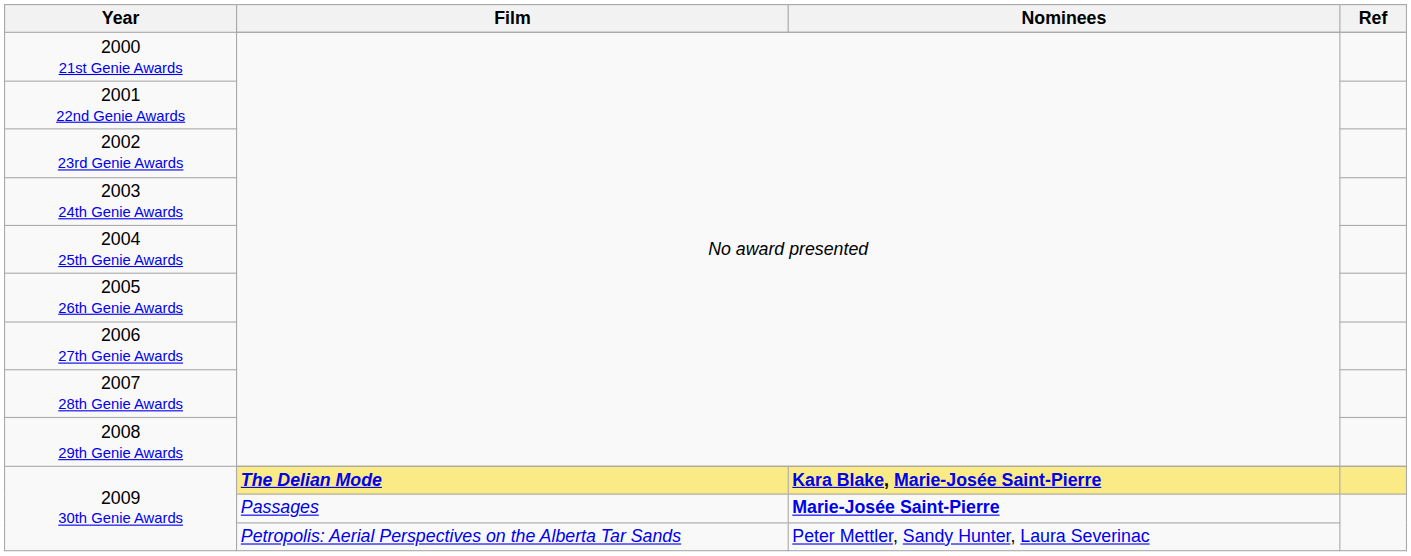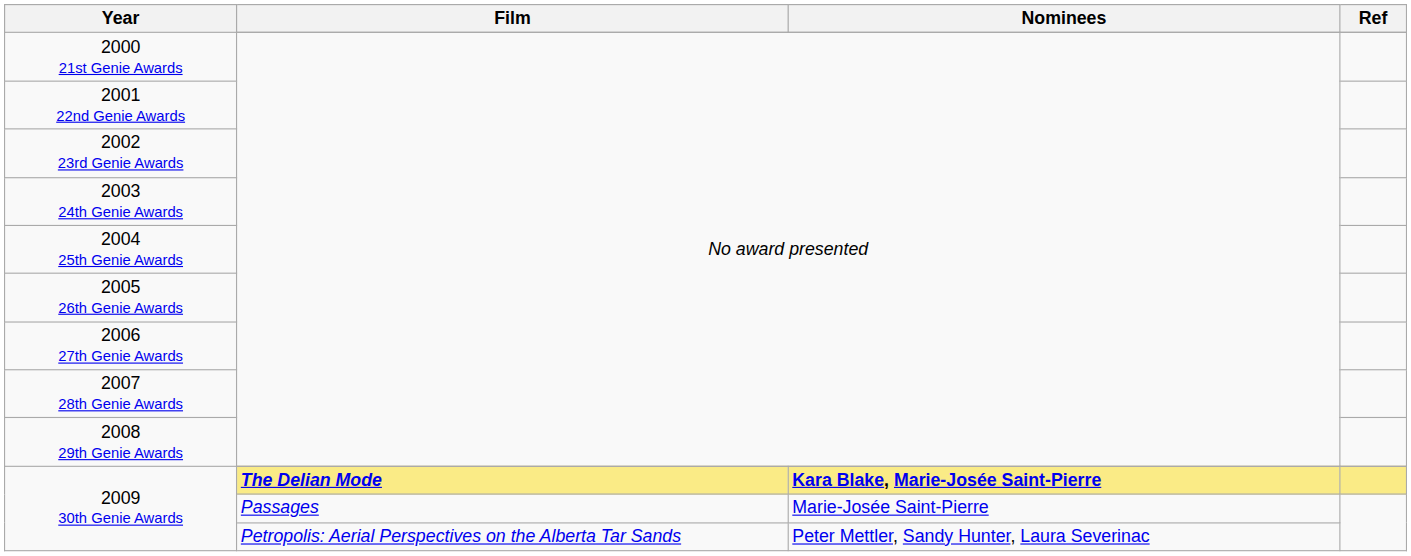(896, 508) bold -> (890, 508) normal
